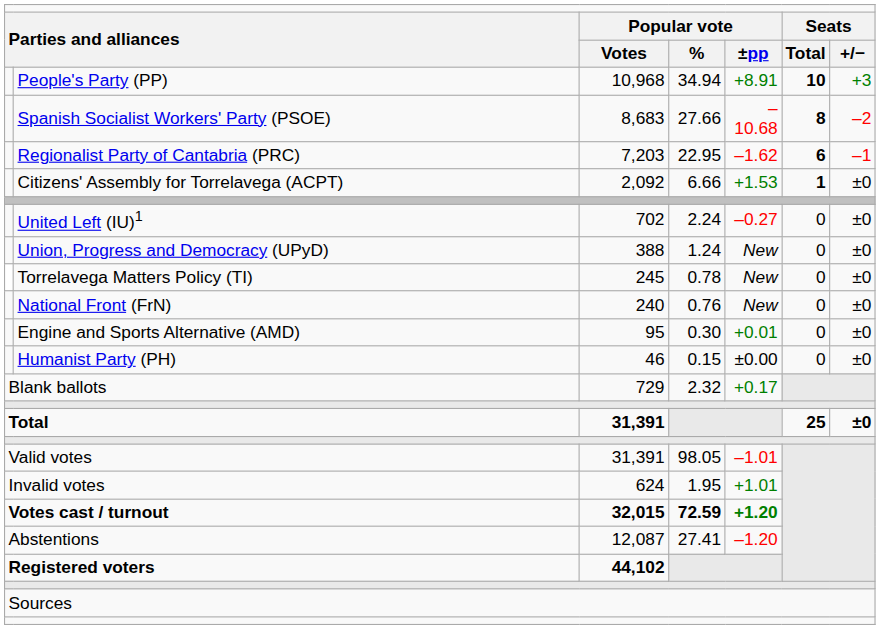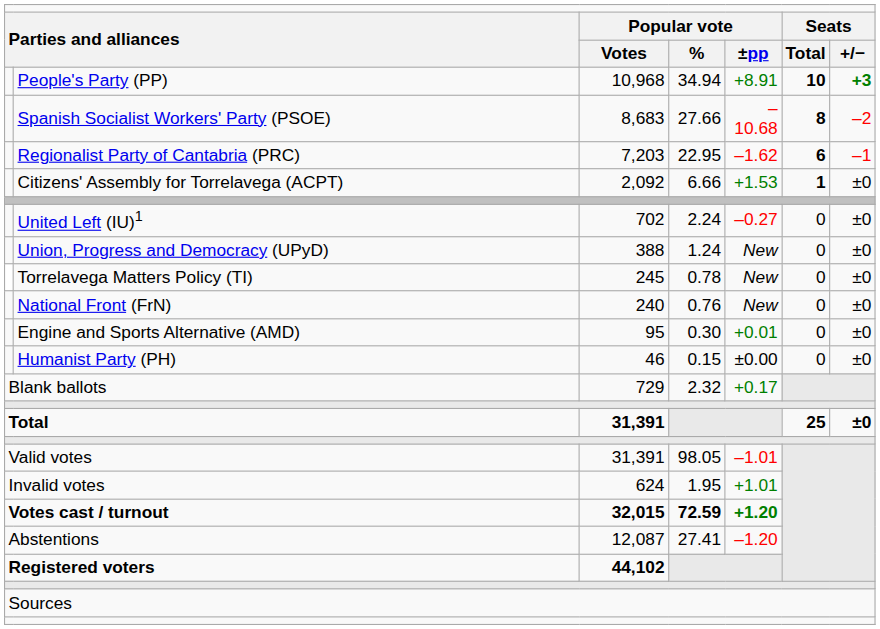(861, 80) normal -> (861, 80) bold
